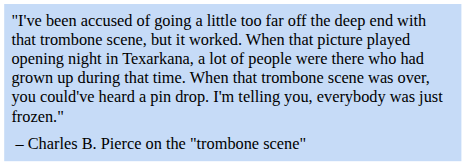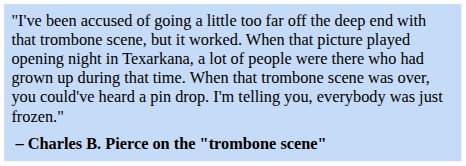(159, 144) normal -> (169, 144) bold
